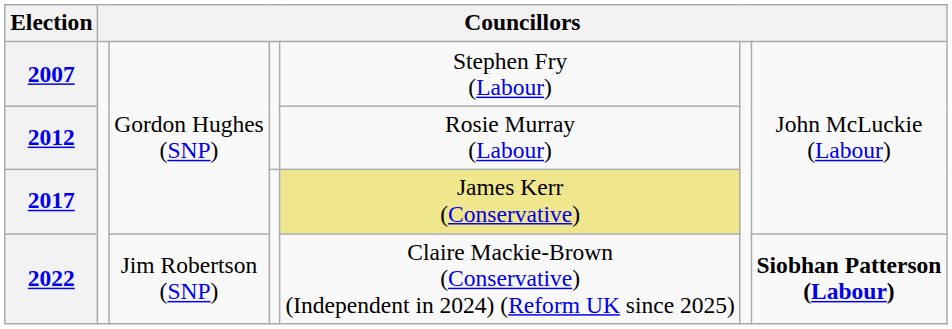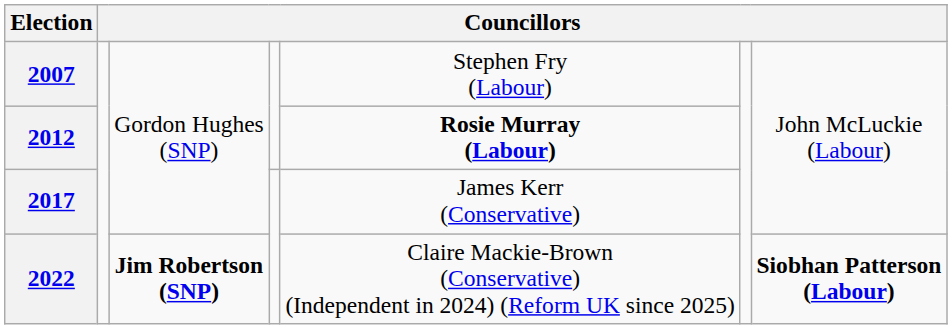(510, 137) normal -> (510, 137) bold
(510, 201) khaki background -> (510, 201) no background
(189, 278) normal -> (189, 278) bold
